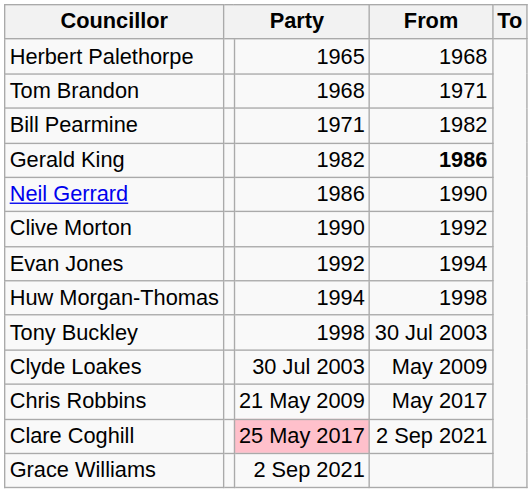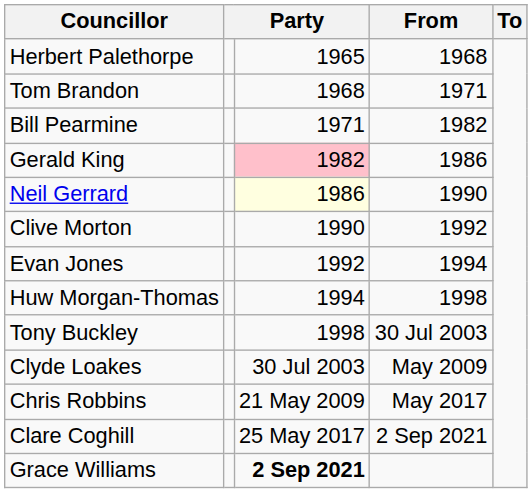(341, 159) no background -> (341, 159) pink background
(463, 159) bold -> (463, 159) normal
(341, 194) no background -> (341, 194) lightyellow background
(302, 435) pink background -> (302, 435) no background
(309, 470) normal -> (309, 470) bold
